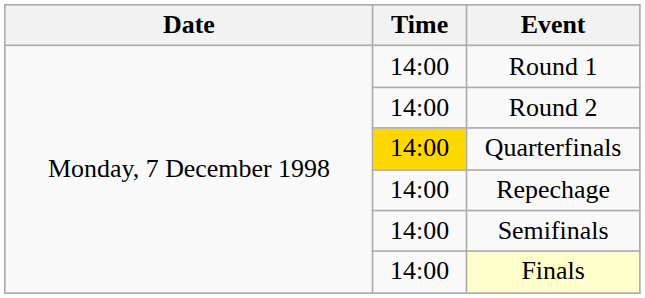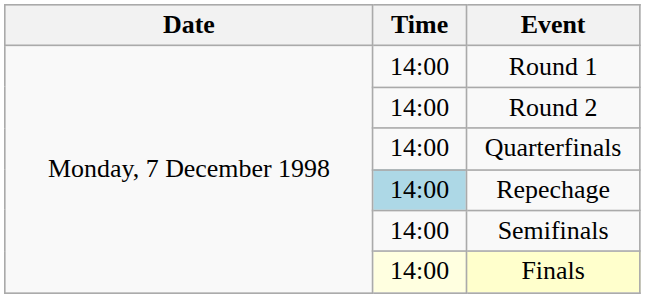(420, 148) gold background -> (420, 148) no background
(420, 189) no background -> (420, 189) lightblue background
(420, 271) no background -> (420, 271) lightyellow background
